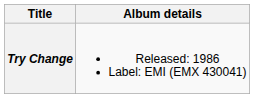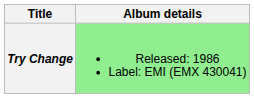(163, 65) no background -> (163, 65) lightgreen background
